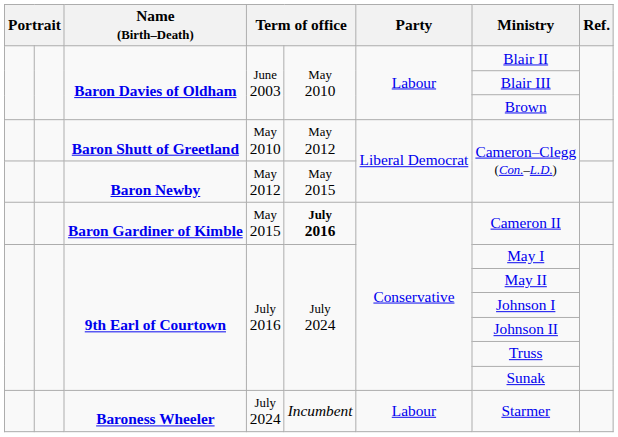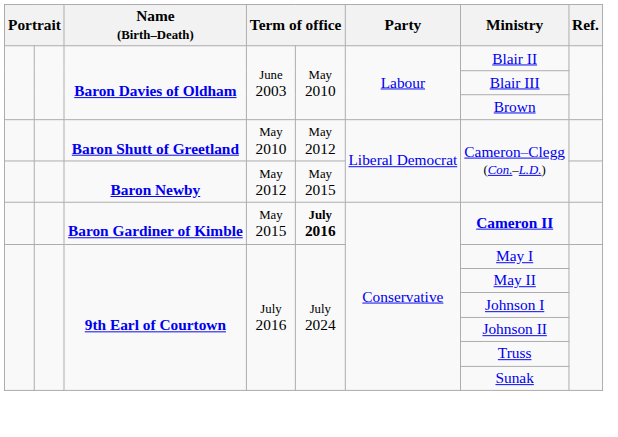(526, 223) normal -> (515, 223) bold
- row: (155, 419)
